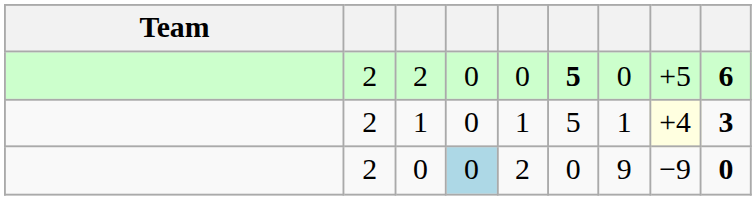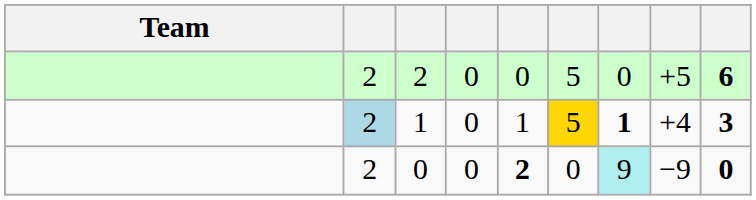(573, 75) bold -> (573, 75) normal
(370, 122) no background -> (370, 122) lightblue background
(573, 122) no background -> (573, 122) gold background
(624, 122) normal -> (624, 122) bold
(675, 122) lightyellow background -> (675, 122) no background
(471, 169) lightblue background -> (471, 169) no background
(522, 169) normal -> (522, 169) bold
(624, 169) no background -> (624, 169) paleturquoise background
